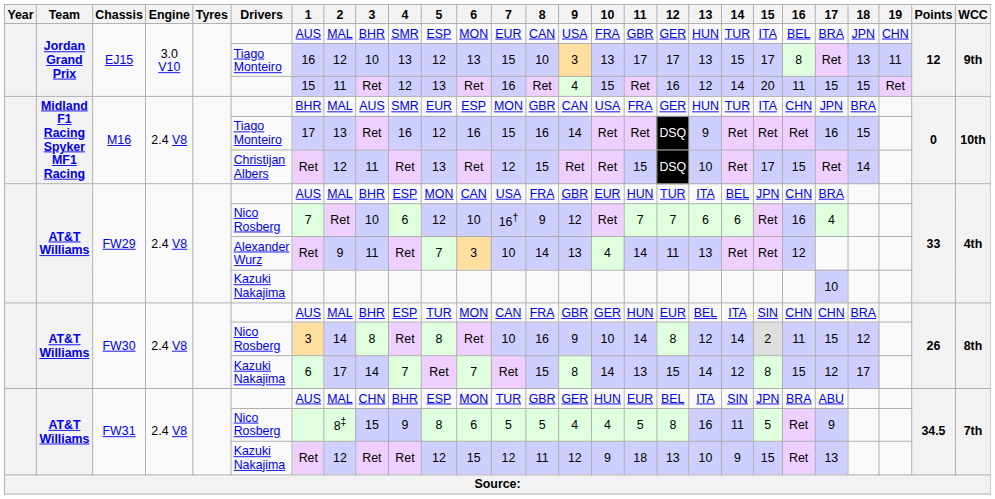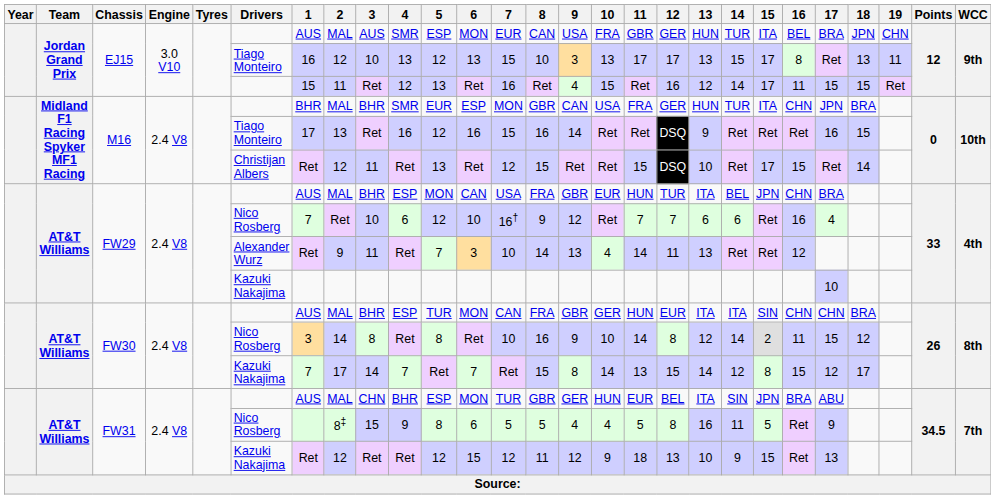(372, 33) BHR -> (372, 33) AUS
(768, 86) 20 -> (768, 86) 17
(372, 106) AUS -> (372, 106) BHR
(705, 312) BEL -> (705, 312) ITA
(308, 372) 6 -> (308, 372) 7
